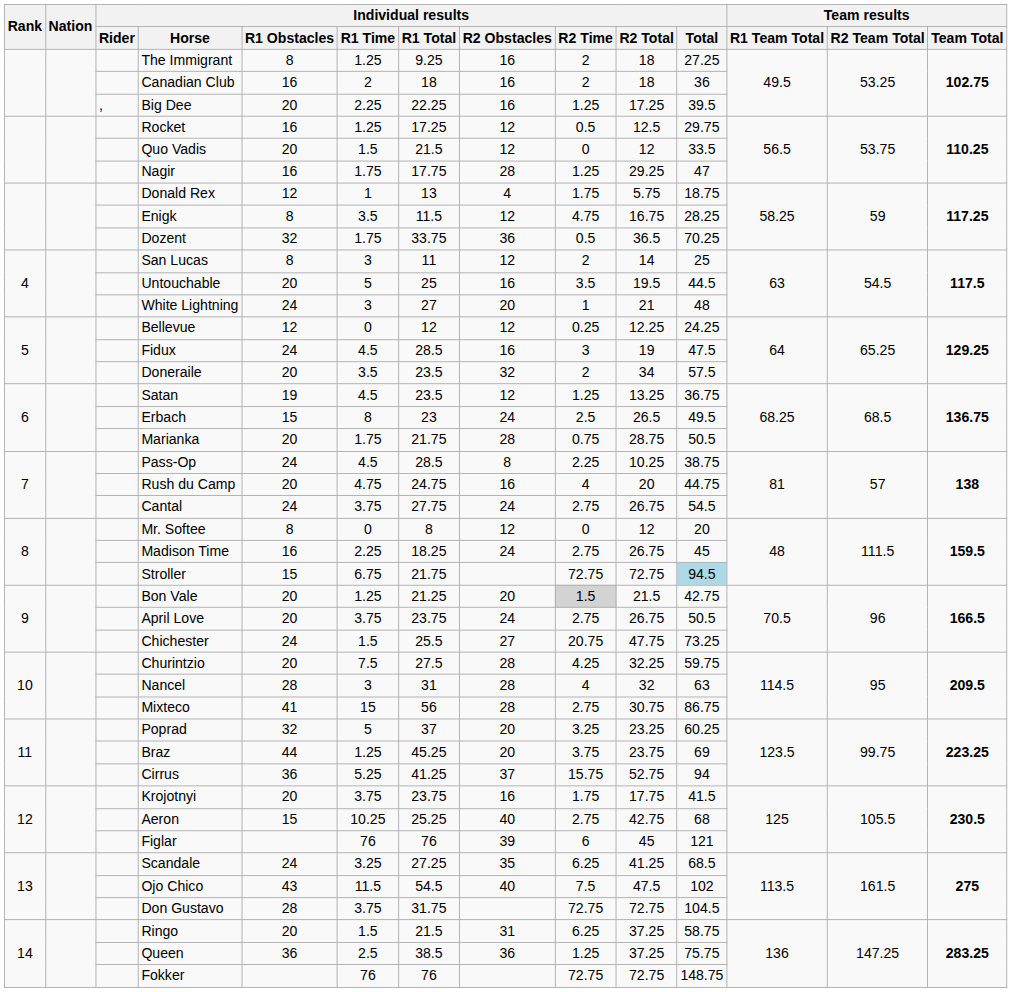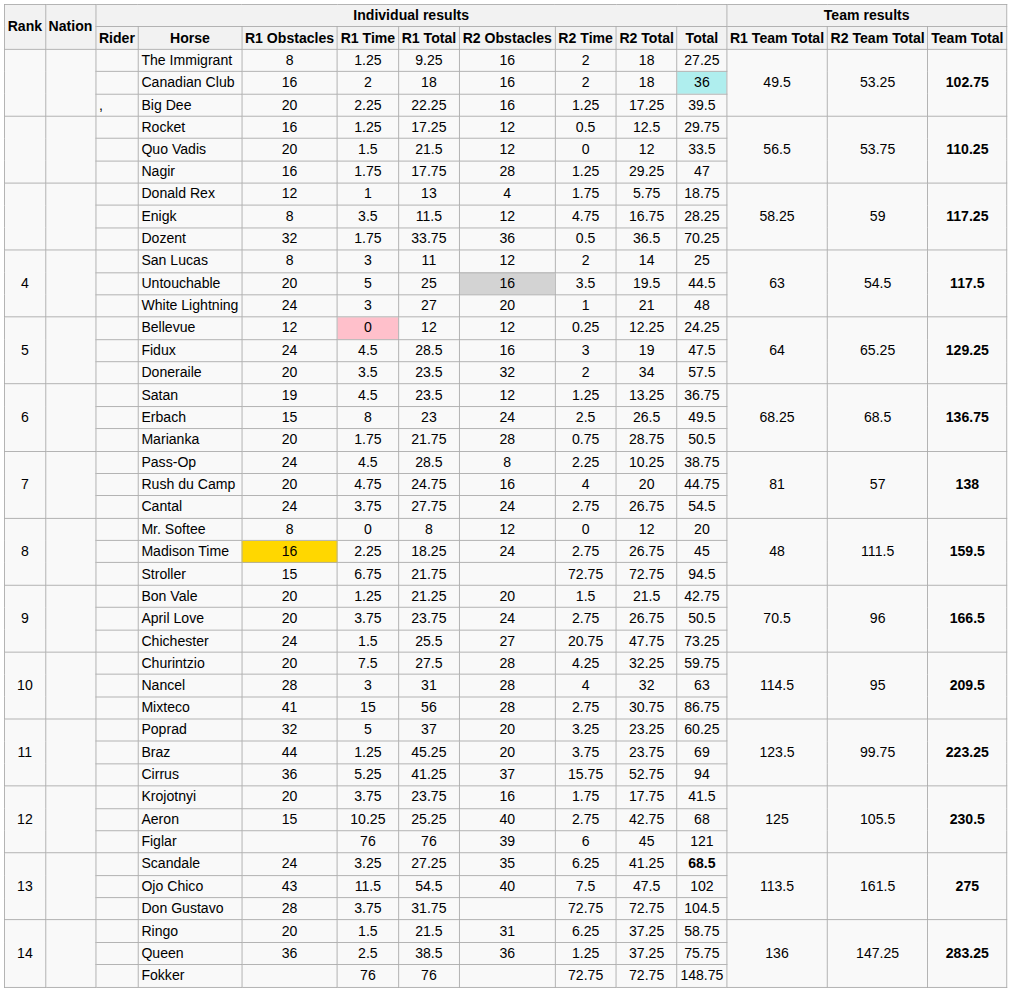(702, 82) no background -> (702, 82) paleturquoise background
(507, 283) no background -> (507, 283) lightgrey background
(368, 328) no background -> (368, 328) pink background
(290, 551) no background -> (290, 551) gold background
(702, 573) lightblue background -> (702, 573) no background
(586, 596) lightgrey background -> (586, 596) no background
(702, 864) normal -> (702, 864) bold
